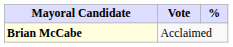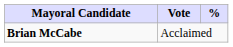(44, 32) lightyellow background -> (44, 32) no background
